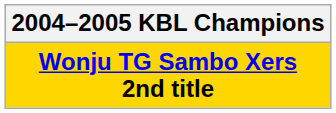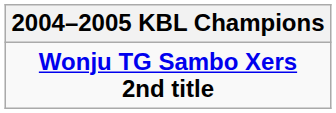(168, 75) gold background -> (168, 75) no background
